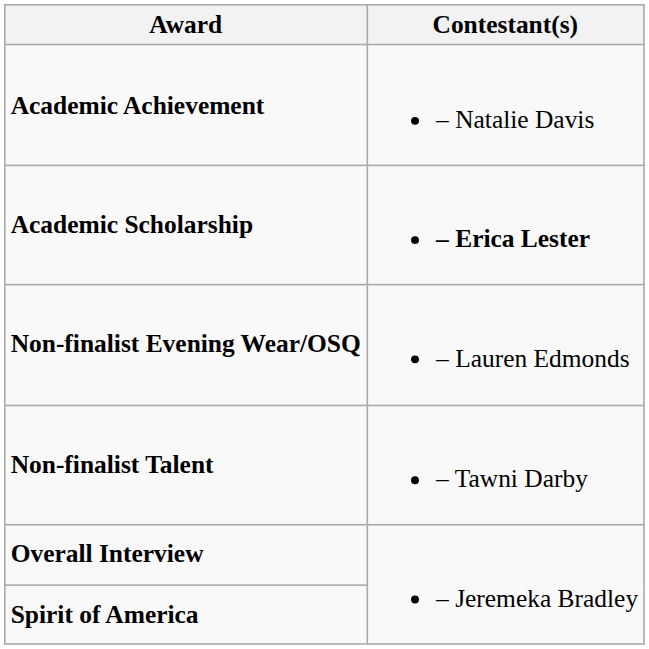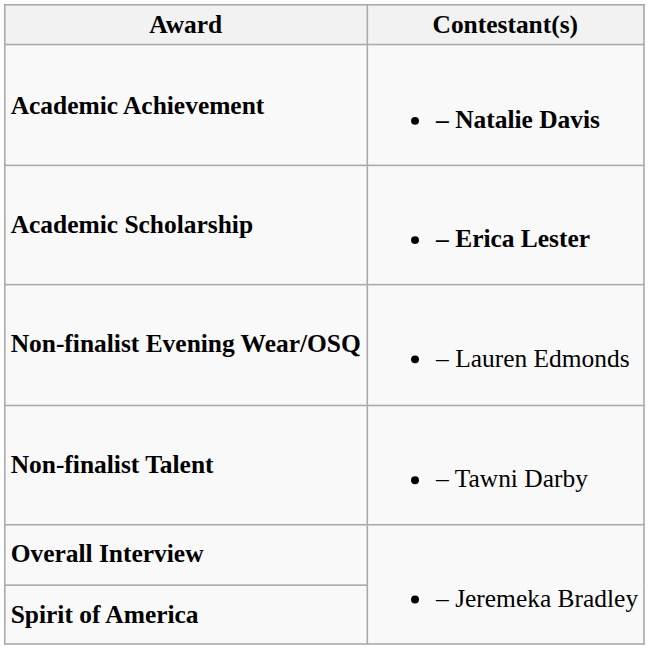(505, 119) normal -> (505, 119) bold
